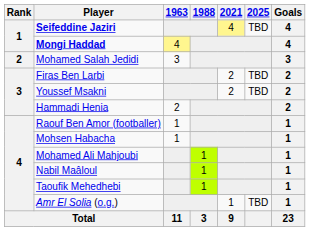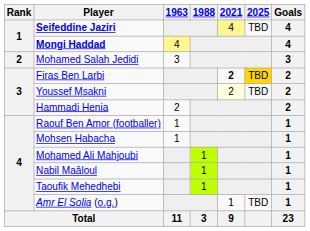(231, 75) normal -> (231, 75) bold
(258, 75) no background -> (258, 75) gold background
(231, 91) no background -> (231, 91) lightyellow background
